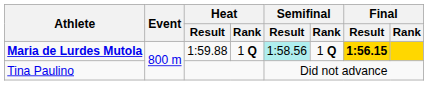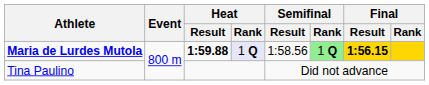(207, 52) normal -> (208, 52) bold
(247, 52) no background -> (248, 52) lavender background
(287, 52) paleturquoise background -> (288, 52) no background
(327, 52) no background -> (327, 52) lightgreen background
